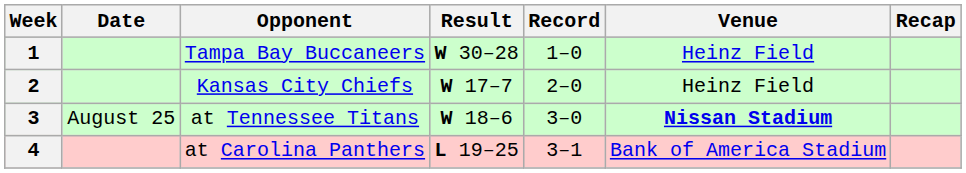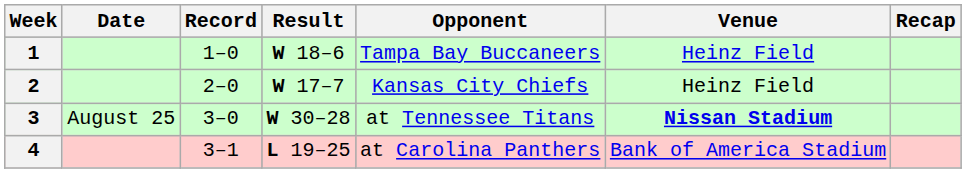columns swapped: (305, 21) <-> (564, 21)
(477, 54) W 30–28 -> (308, 54) W 18–6
(477, 119) W 18–6 -> (308, 119) W 30–28
